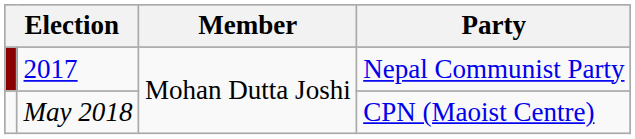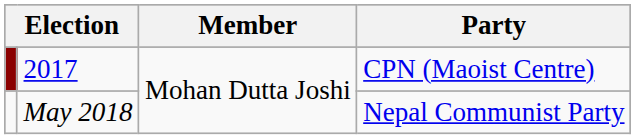(494, 68) Nepal Communist Party -> (479, 68) CPN (Maoist Centre)
(479, 111) CPN (Maoist Centre) -> (494, 111) Nepal Communist Party
